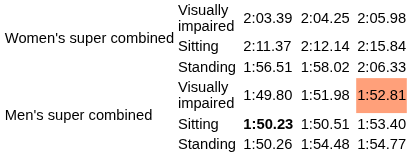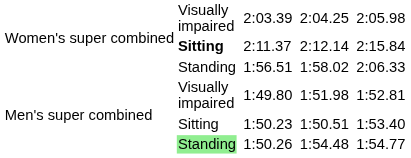(198, 46) normal -> (201, 46) bold
(382, 95) lightsalmon background -> (381, 95) no background
(268, 124) bold -> (268, 124) normal
(207, 144) no background -> (207, 144) lightgreen background
